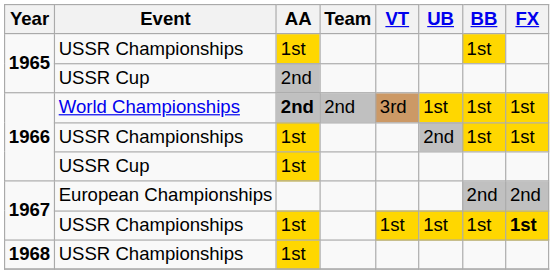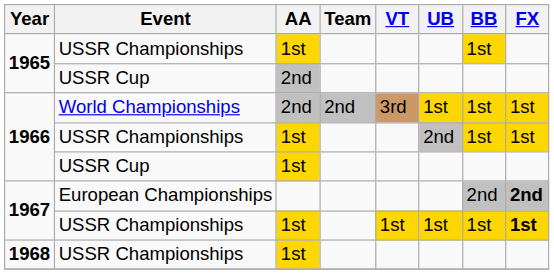(297, 107) bold -> (296, 107) normal
(525, 195) normal -> (526, 195) bold
